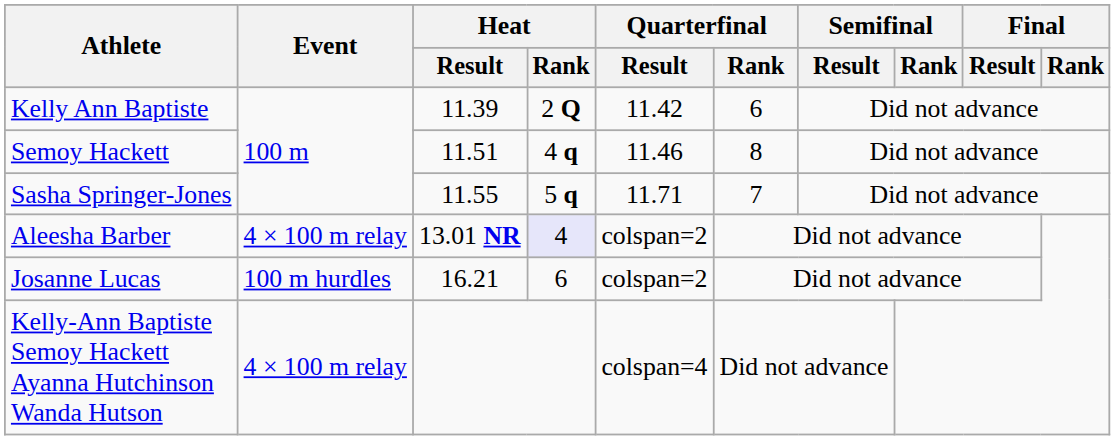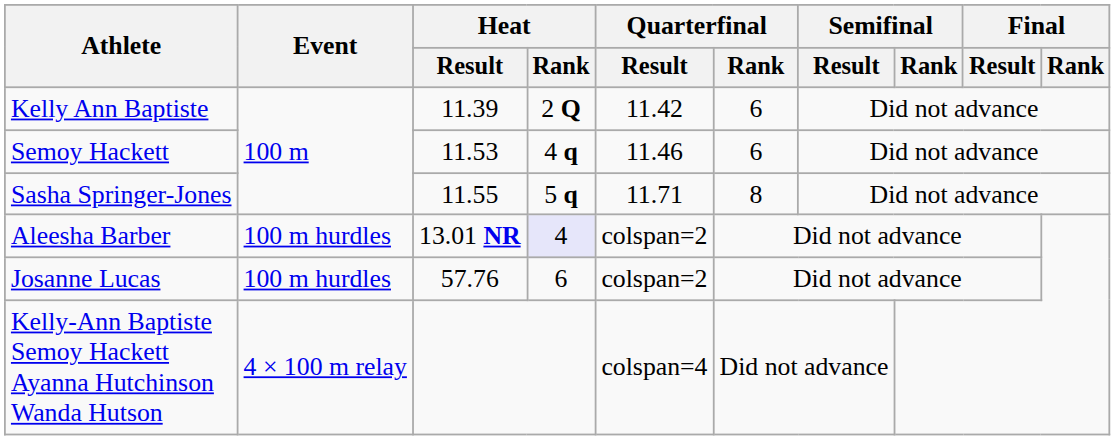(470, 151) 11.51 -> (470, 151) 11.53
(756, 151) 8 -> (756, 151) 6
(756, 193) 7 -> (756, 193) 8
(325, 236) 4 × 100 m relay -> (317, 236) 100 m hurdles
(470, 278) 16.21 -> (470, 278) 57.76
